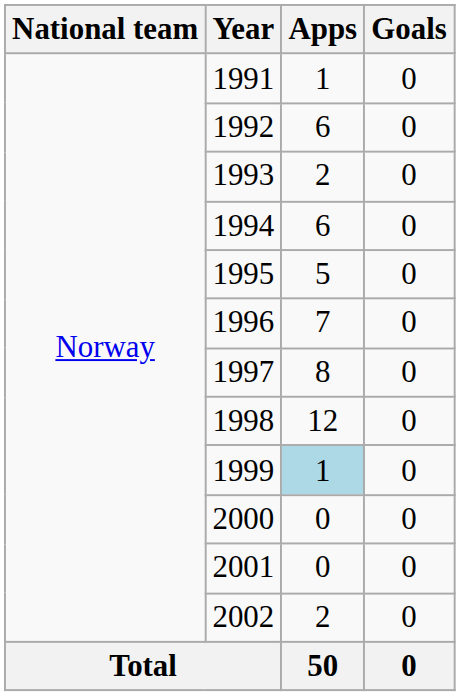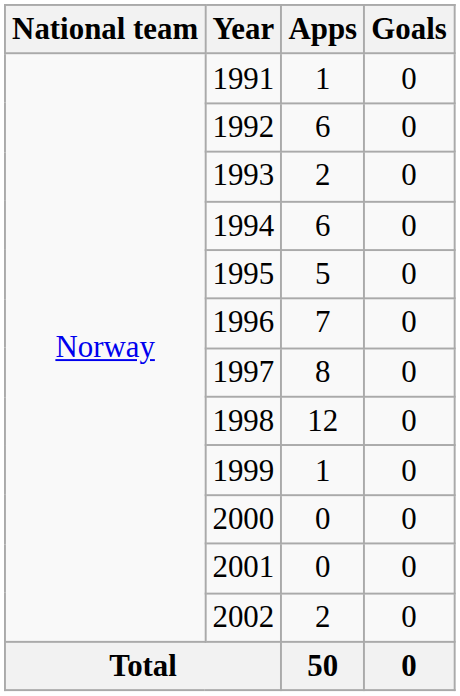(323, 469) lightblue background -> (323, 469) no background
